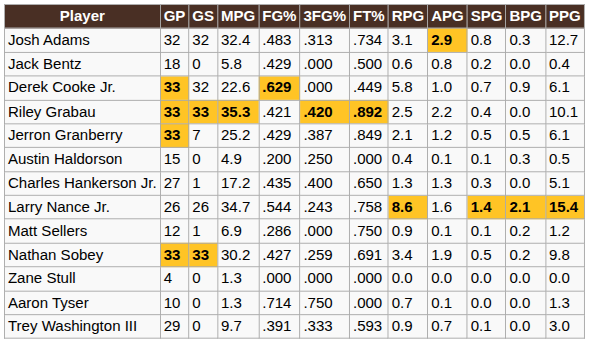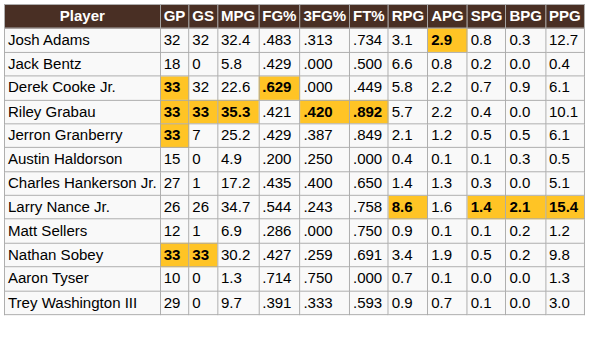(402, 64) 0.6 -> (402, 64) 6.6
(442, 87) 1.0 -> (442, 87) 2.2
(402, 111) 2.5 -> (402, 111) 5.7
(402, 183) 1.3 -> (402, 183) 1.4
- row: (42, 278)
